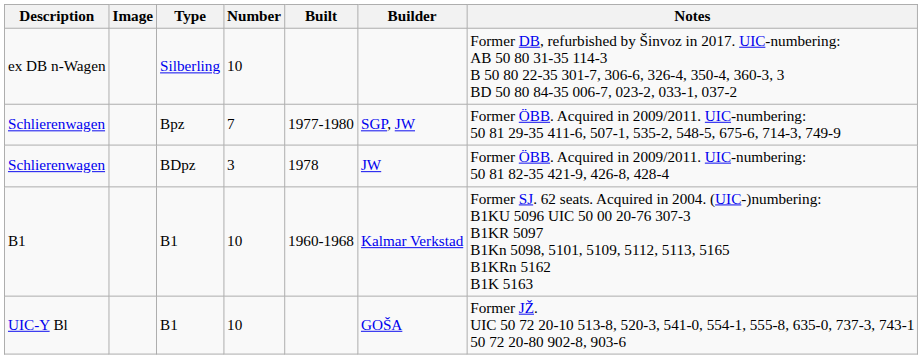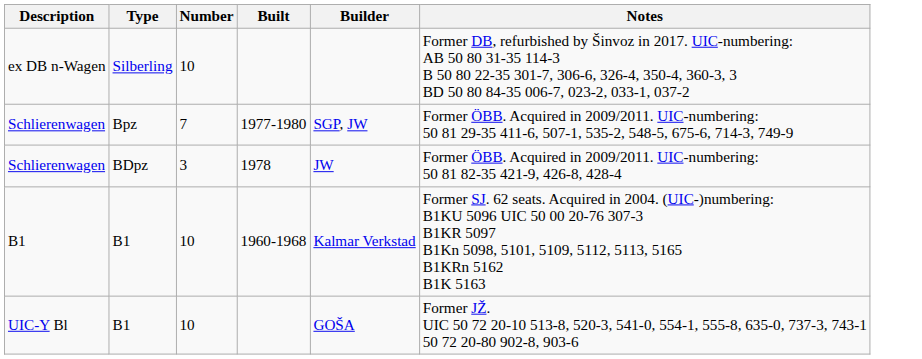- column: (133, 16)
